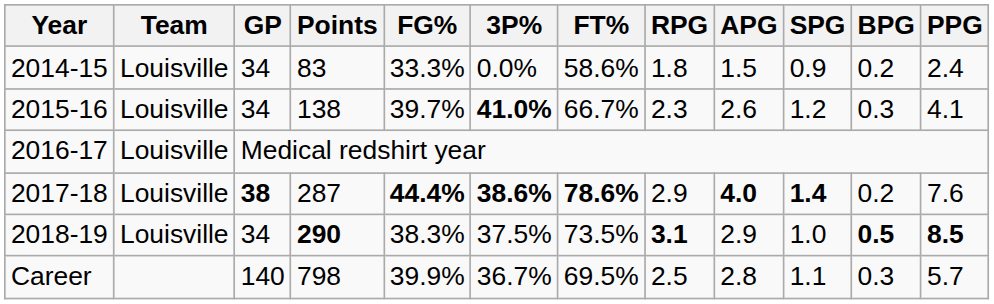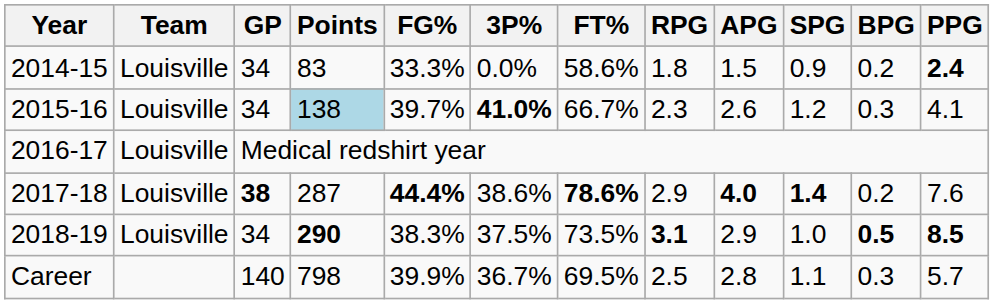(945, 67) normal -> (945, 67) bold
(319, 109) no background -> (319, 109) lightblue background
(514, 192) bold -> (514, 192) normal
